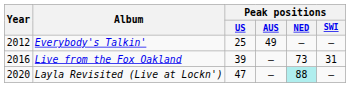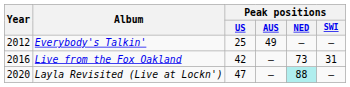(240, 59) 39 -> (240, 59) 42
